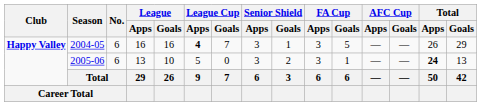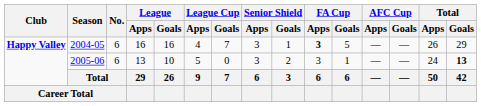(198, 45) bold -> (198, 45) normal
(318, 45) normal -> (318, 45) bold
(433, 61) bold -> (433, 61) normal
(461, 61) normal -> (461, 61) bold
